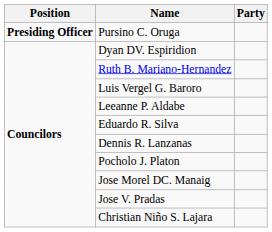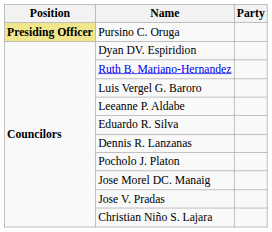(50, 32) no background -> (50, 32) khaki background
